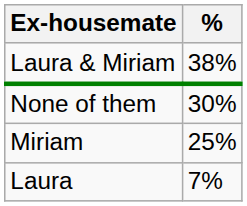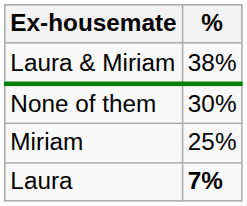(205, 181) normal -> (205, 181) bold
